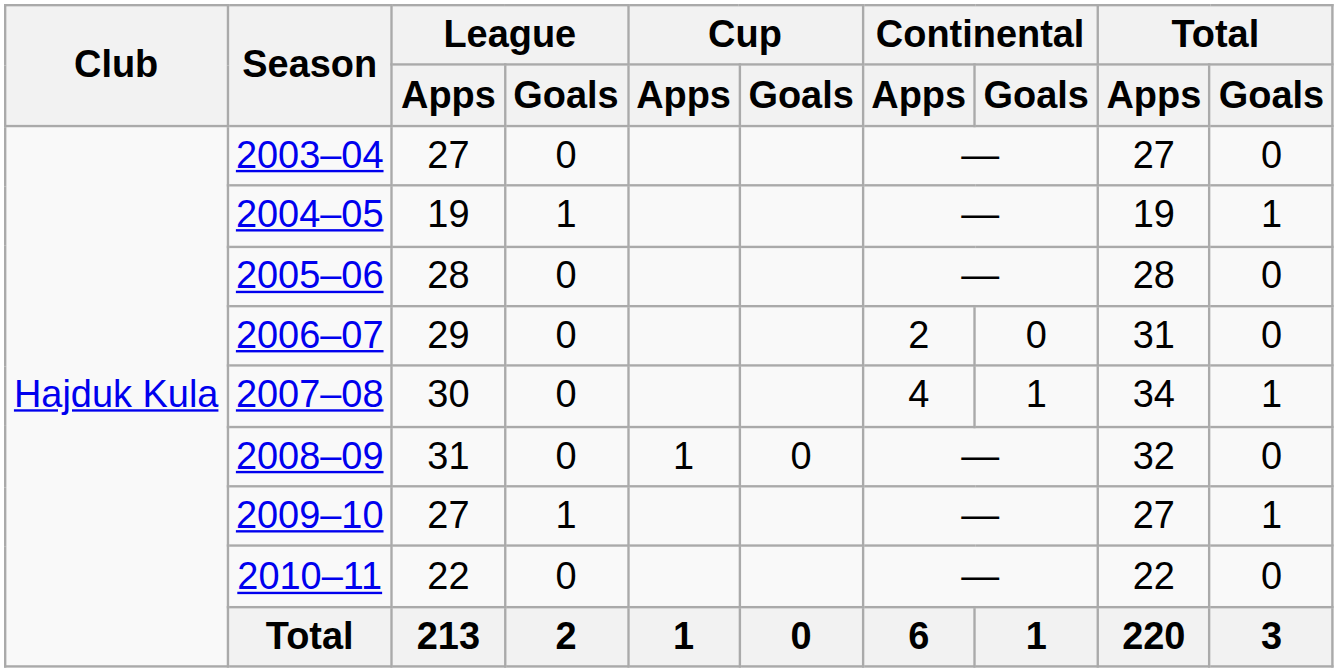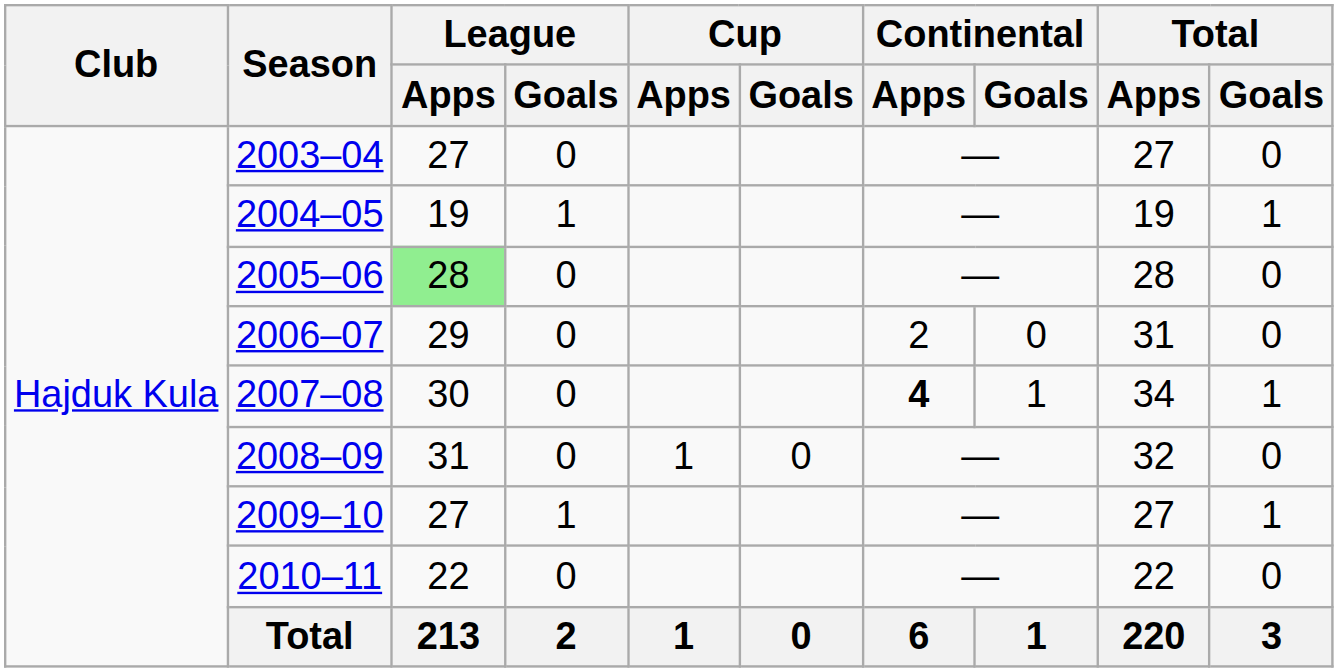(448, 275) no background -> (448, 275) lightgreen background
(919, 395) normal -> (919, 395) bold
